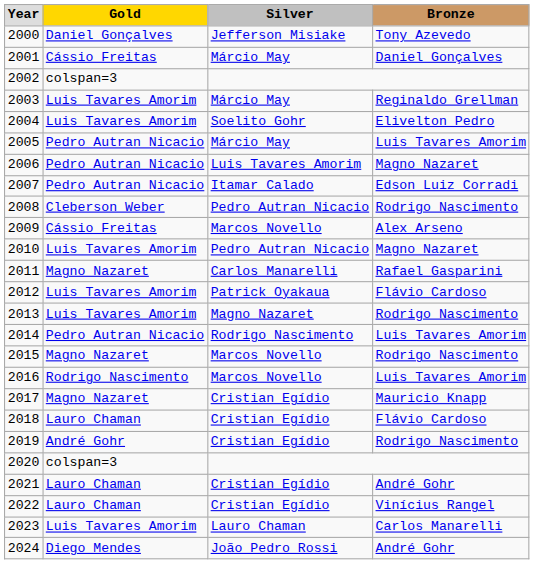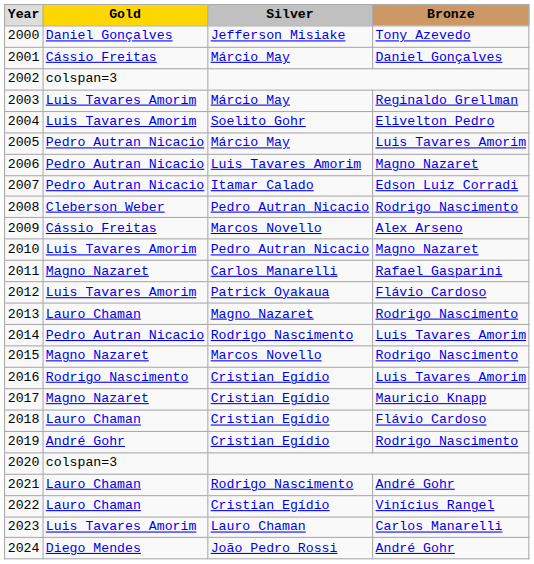(121, 314) Luis Tavares Amorim -> (93, 314) Lauro Chaman
(266, 378) Marcos Novello -> (270, 378) Cristian Egídio
(270, 485) Cristian Egídio -> (282, 485) Rodrigo Nascimento
